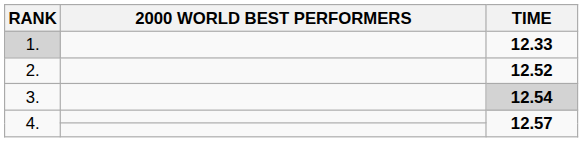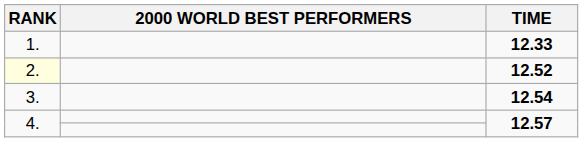(33, 45) lightgrey background -> (33, 45) no background
(33, 71) no background -> (33, 71) lightyellow background
(532, 97) lightgrey background -> (532, 97) no background
